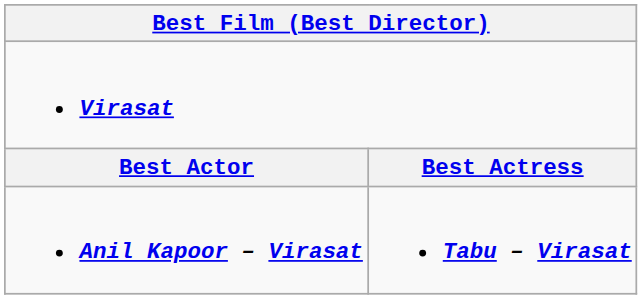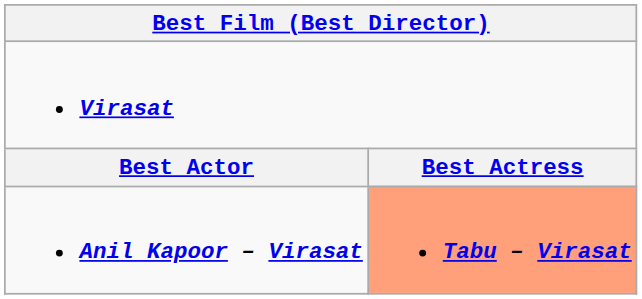(503, 253) no background -> (503, 253) lightsalmon background
